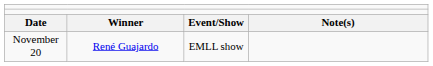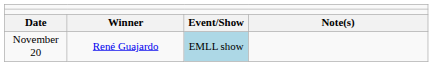(216, 46) no background -> (216, 46) lightblue background
